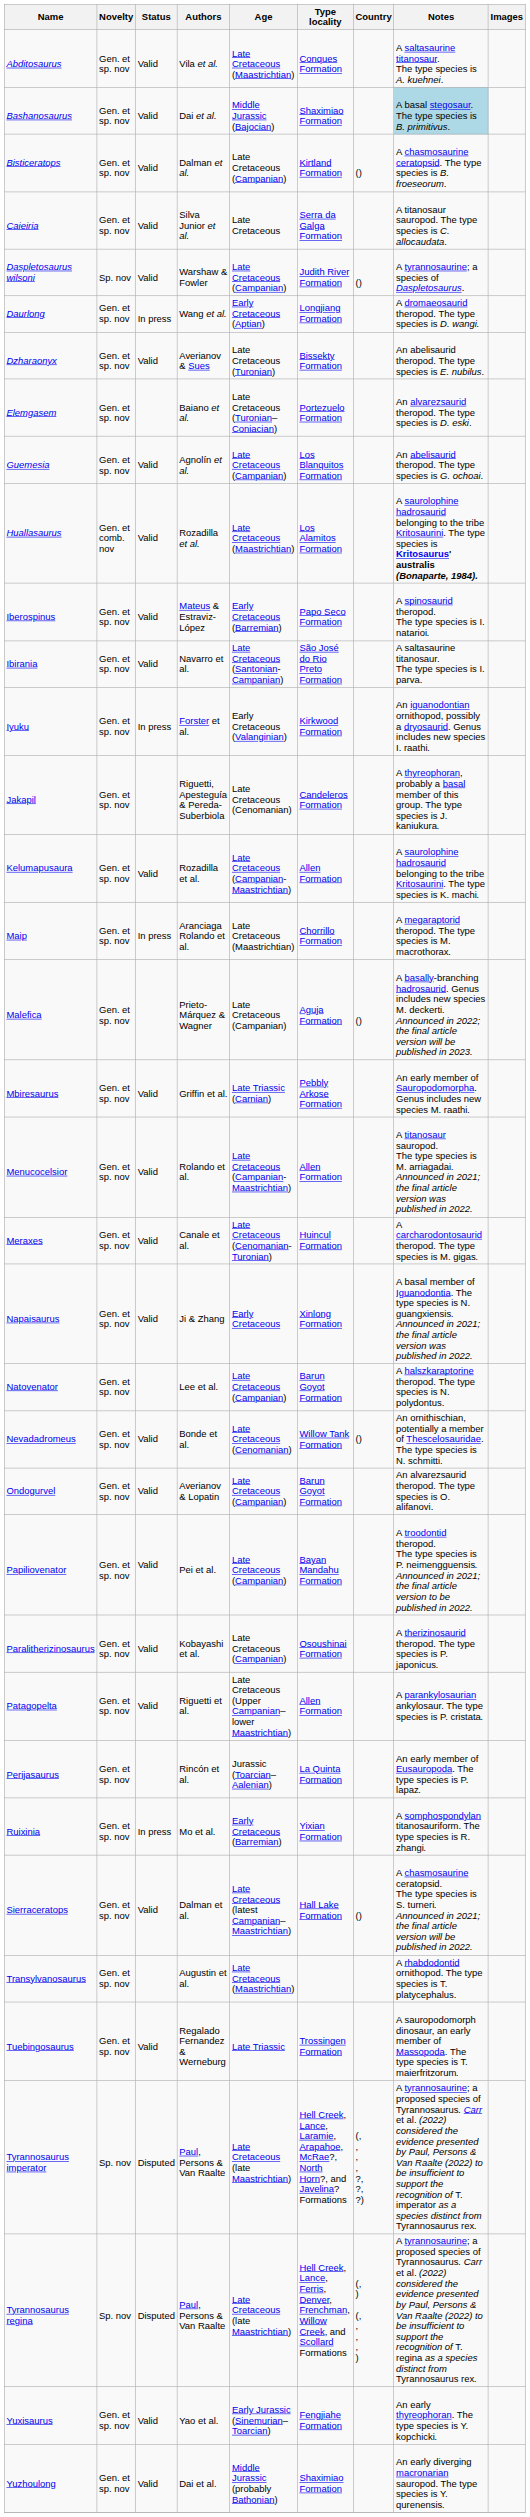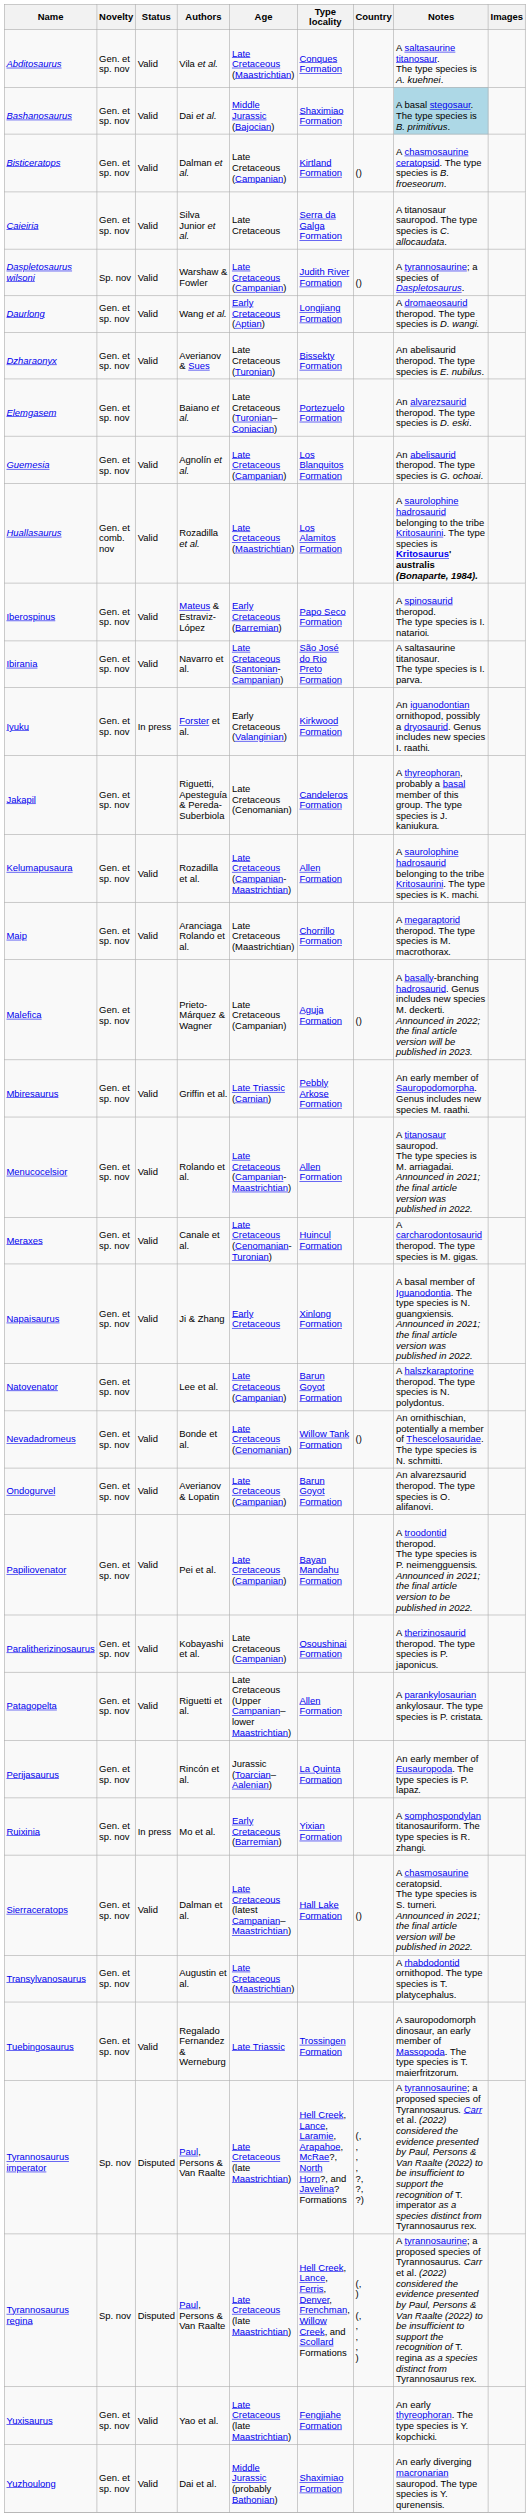(154, 319) In press -> (148, 314) Valid
(154, 936) In press -> (148, 936) Valid
(261, 2421) Early Jurassic (Sinemurian–Toarcian) -> (262, 2421) Late Cretaceous (late Maastrichtian)
